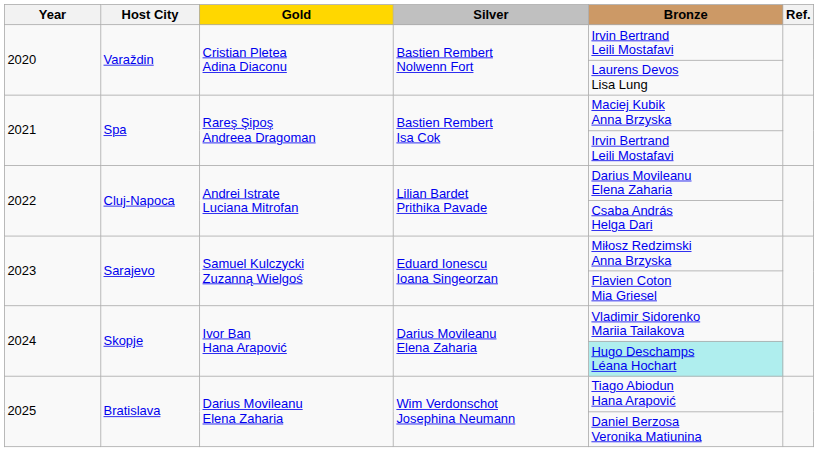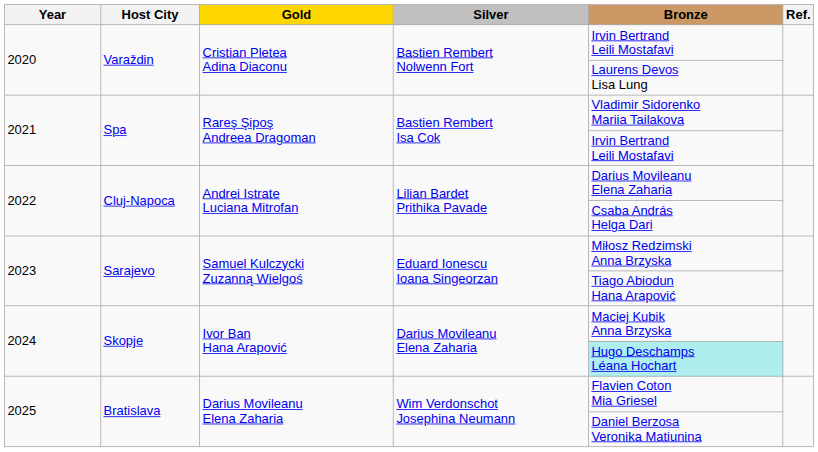(631, 112) Maciej Kubik Anna Brzyska -> (646, 112) Vladimir Sidorenko Mariia Tailakova
(631, 288) Flavien Coton Mia Griesel -> (634, 288) Tiago Abiodun Hana Arapović
(646, 323) Vladimir Sidorenko Mariia Tailakova -> (631, 323) Maciej Kubik Anna Brzyska
(634, 393) Tiago Abiodun Hana Arapović -> (631, 393) Flavien Coton Mia Griesel
